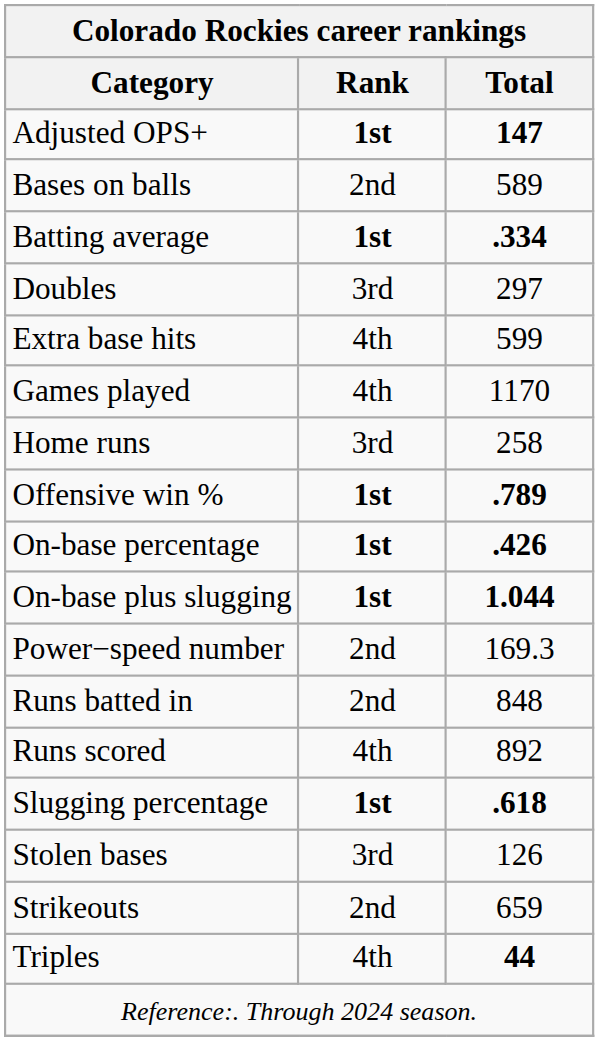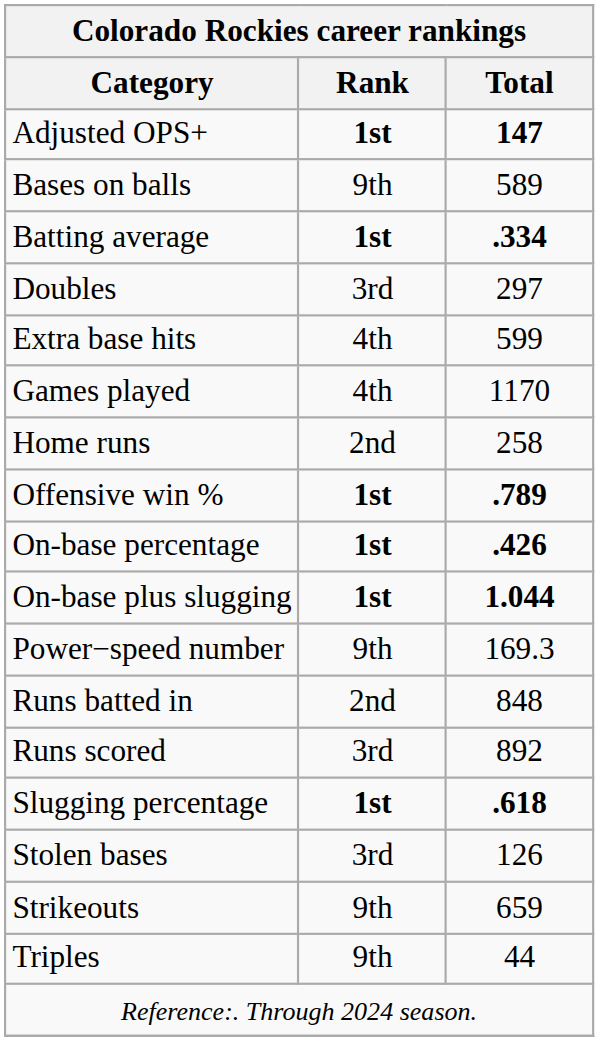(373, 185) 2nd -> (373, 185) 9th
(373, 442) 3rd -> (373, 442) 2nd
(373, 649) 2nd -> (373, 649) 9th
(373, 752) 4th -> (373, 752) 3rd
(373, 906) 2nd -> (373, 906) 9th
(373, 958) 4th -> (373, 958) 9th
(520, 958) bold -> (520, 958) normal
